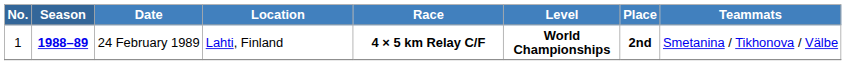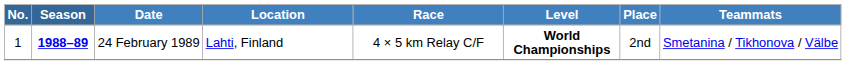(428, 43) bold -> (428, 43) normal
(640, 43) bold -> (640, 43) normal
